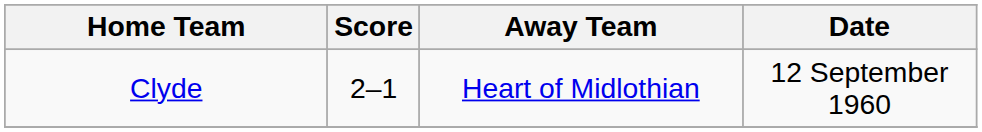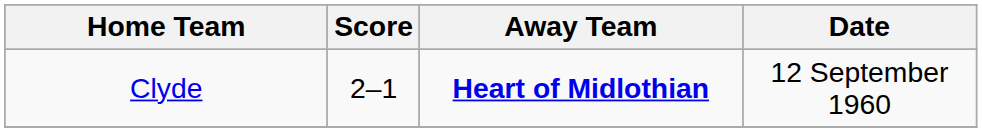(581, 87) normal -> (581, 87) bold
